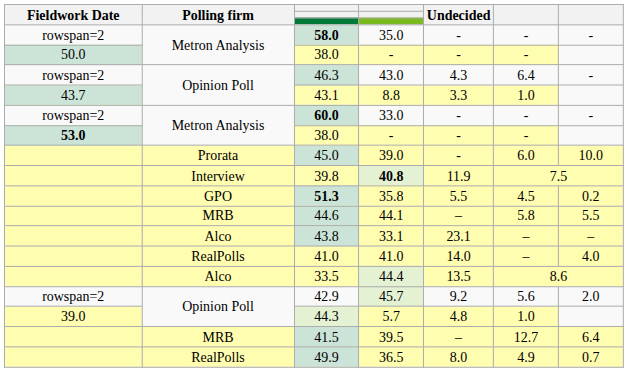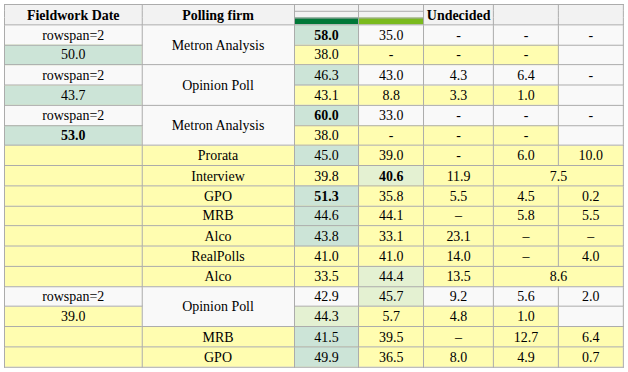(391, 176) 40.8 -> (391, 176) 40.6
(218, 357) RealPolls -> (218, 357) GPO
